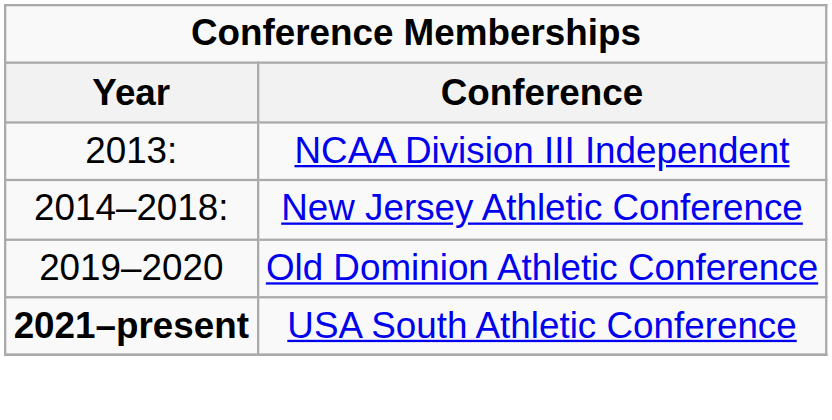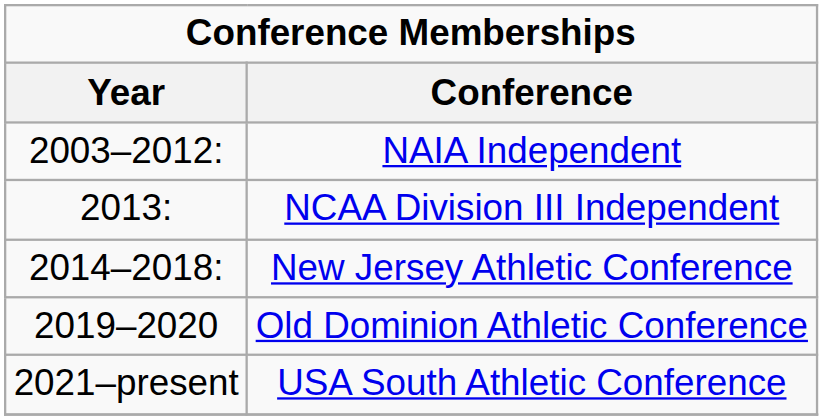+ row: (532, 150)
(131, 325) bold -> (126, 383) normal
